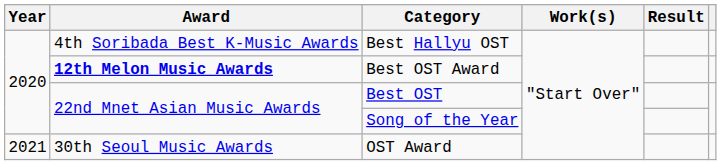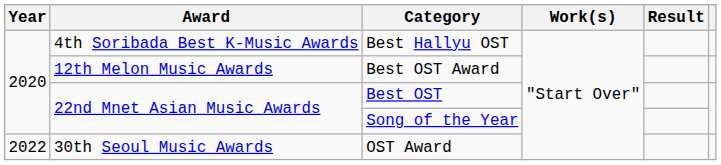(163, 69) bold -> (163, 69) normal
(27, 147) 2021 -> (27, 147) 2022
